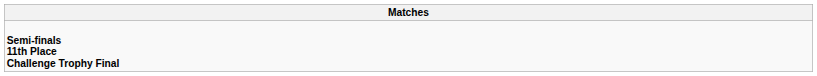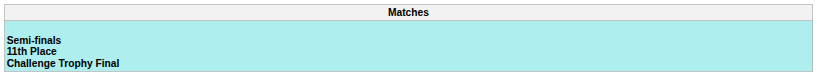(63, 51) no background -> (63, 51) paleturquoise background
